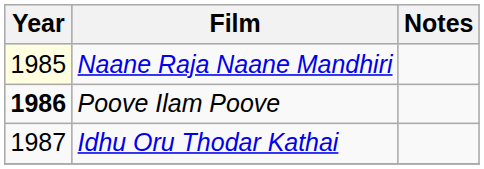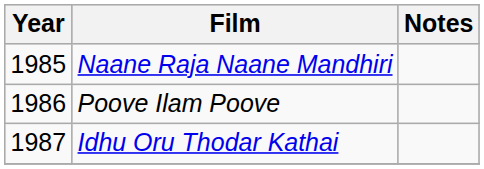(38, 63) lightyellow background -> (38, 63) no background
(38, 103) bold -> (38, 103) normal
